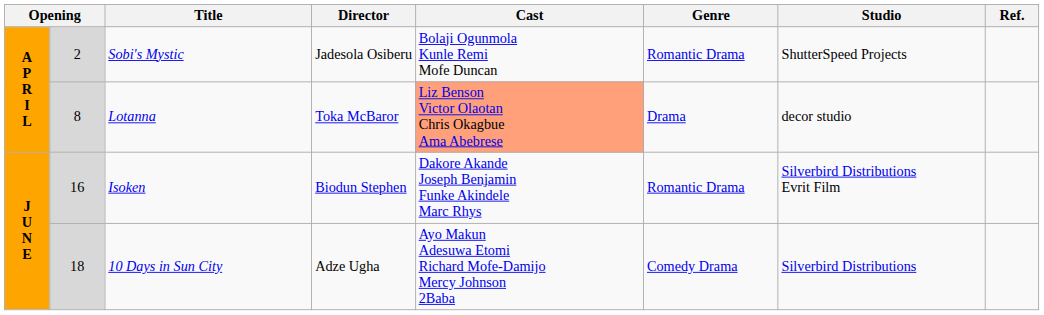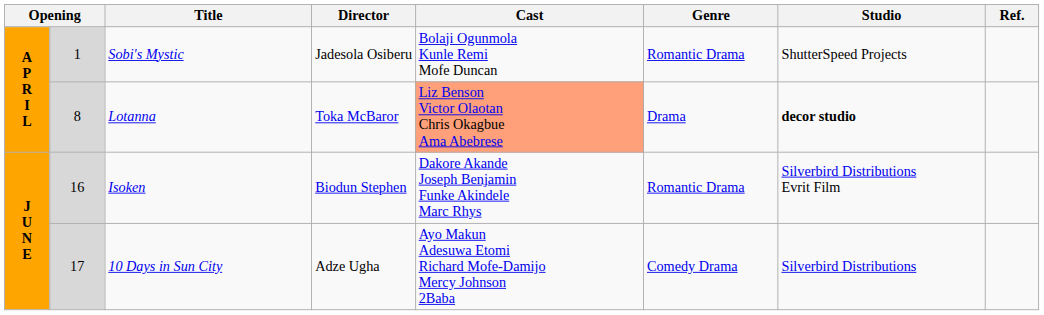(77, 54) 2 -> (77, 54) 1
(816, 117) normal -> (819, 117) bold
(77, 266) 18 -> (77, 266) 17
